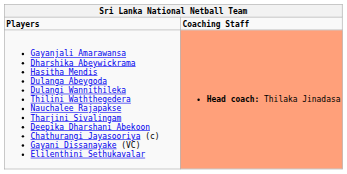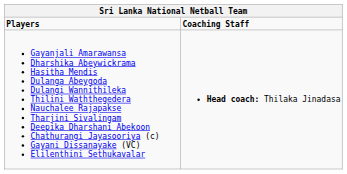(261, 99) lightsalmon background -> (261, 99) no background
